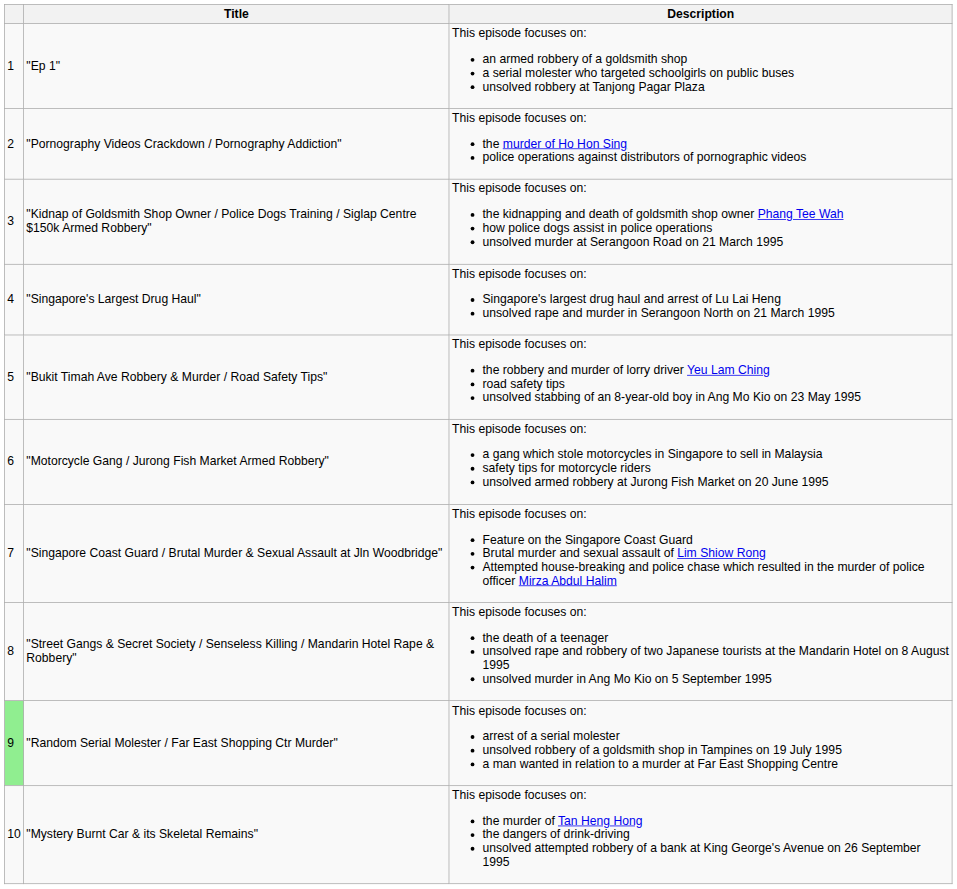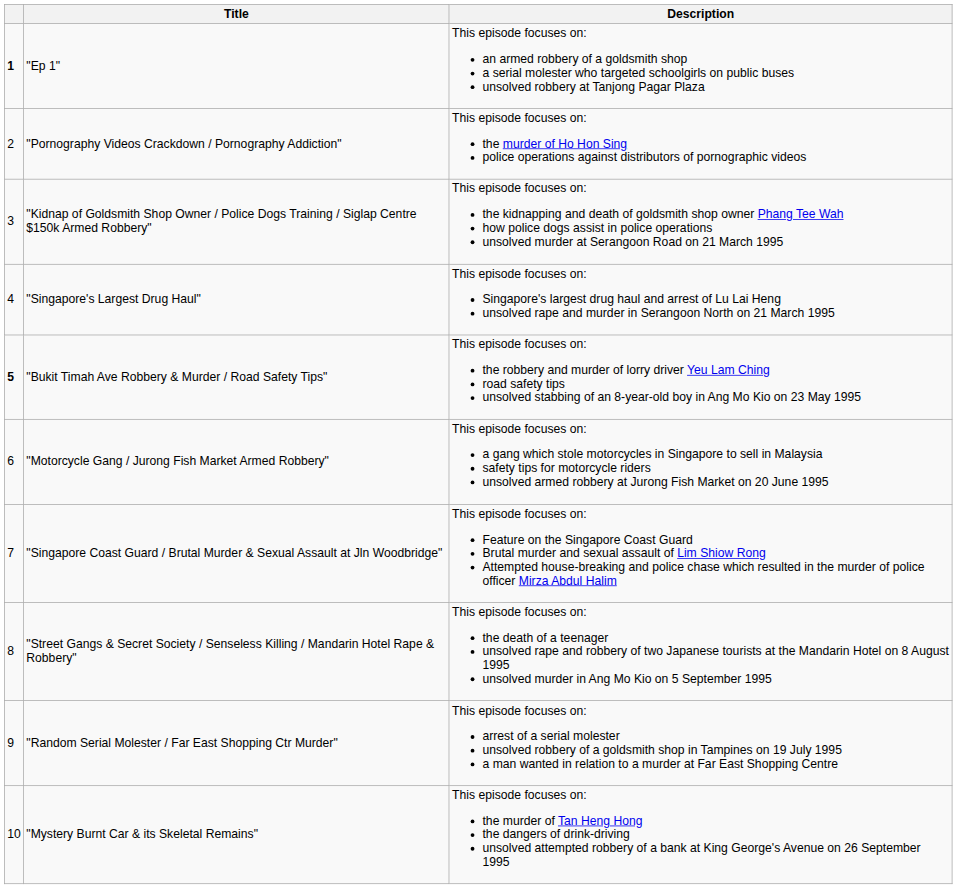(11, 66) normal -> (11, 66) bold
(11, 377) normal -> (11, 377) bold
(11, 743) lightgreen background -> (11, 743) no background
